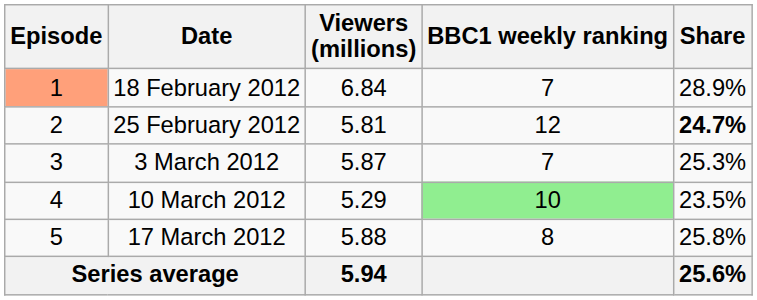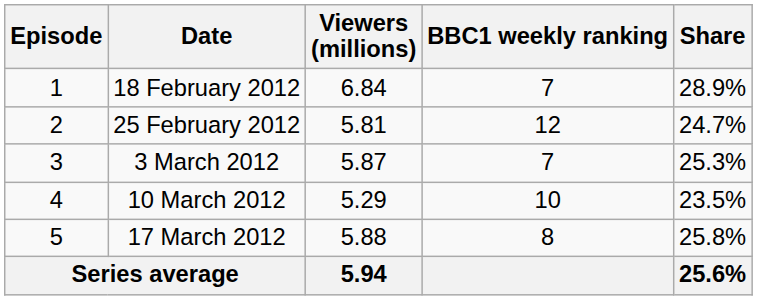(56, 87) lightsalmon background -> (56, 87) no background
(713, 125) bold -> (713, 125) normal
(548, 200) lightgreen background -> (548, 200) no background
